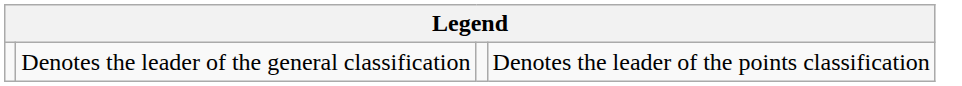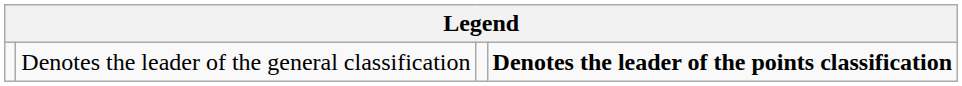(711, 61) normal -> (722, 61) bold
